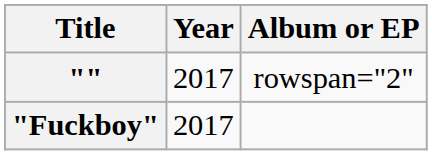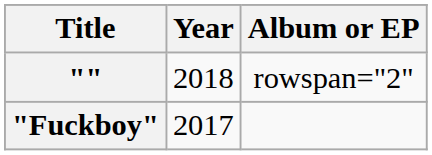(203, 76) 2017 -> (203, 76) 2018
